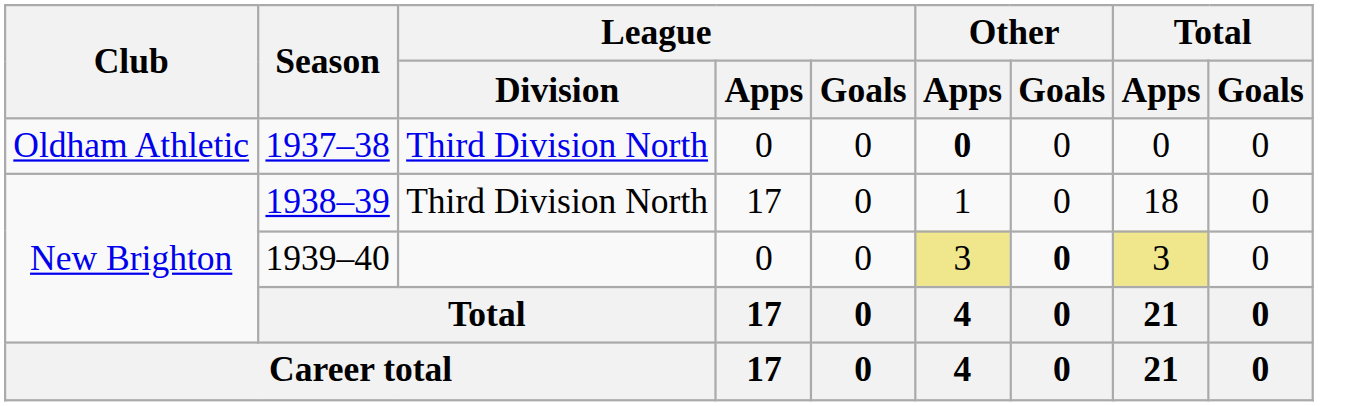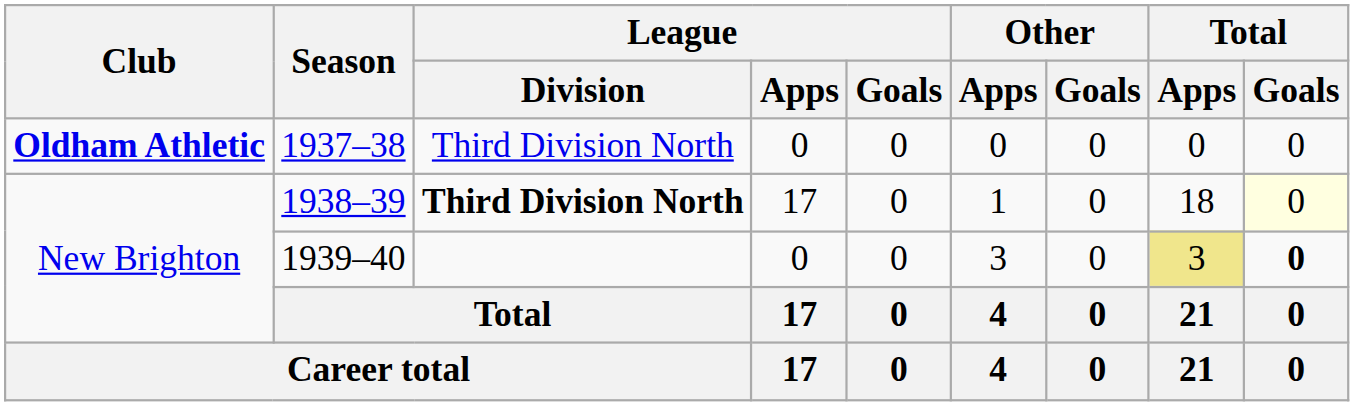(131, 145) normal -> (139, 145) bold
(962, 145) bold -> (998, 145) normal
(557, 201) normal -> (583, 201) bold
(1260, 201) no background -> (1296, 201) lightyellow background
(962, 257) khaki background -> (998, 257) no background
(1062, 257) bold -> (1097, 257) normal
(1260, 257) normal -> (1296, 257) bold
